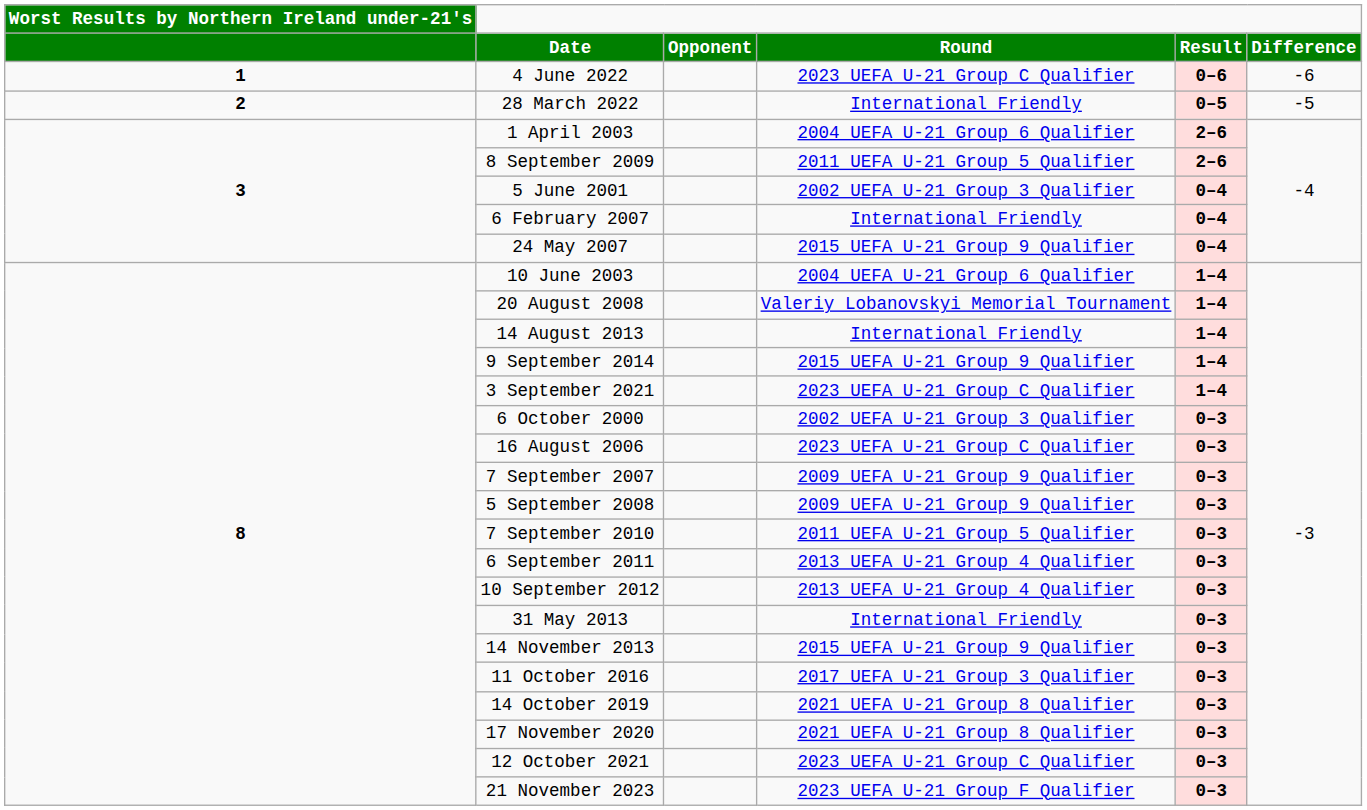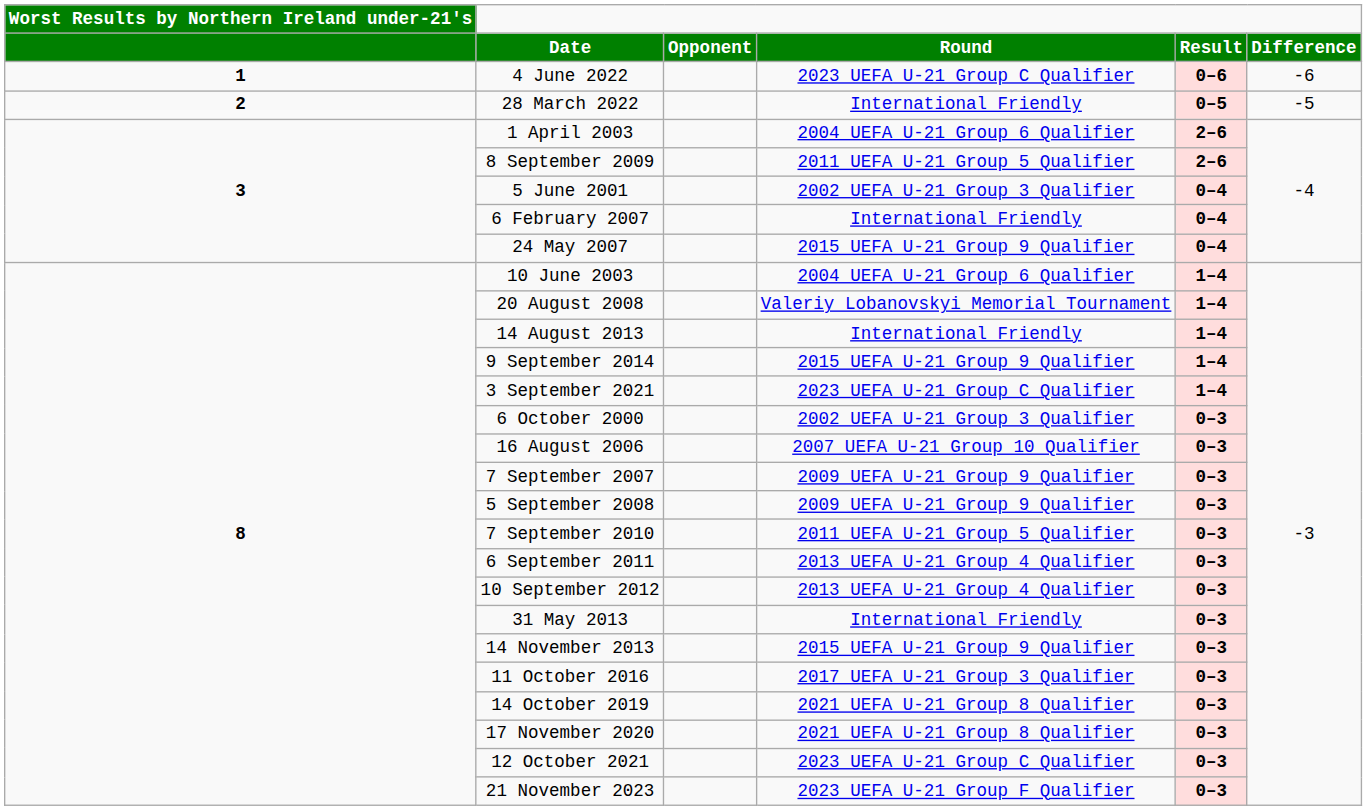(966, 448) 2023 UEFA U-21 Group C Qualifier -> (966, 448) 2007 UEFA U-21 Group 10 Qualifier
